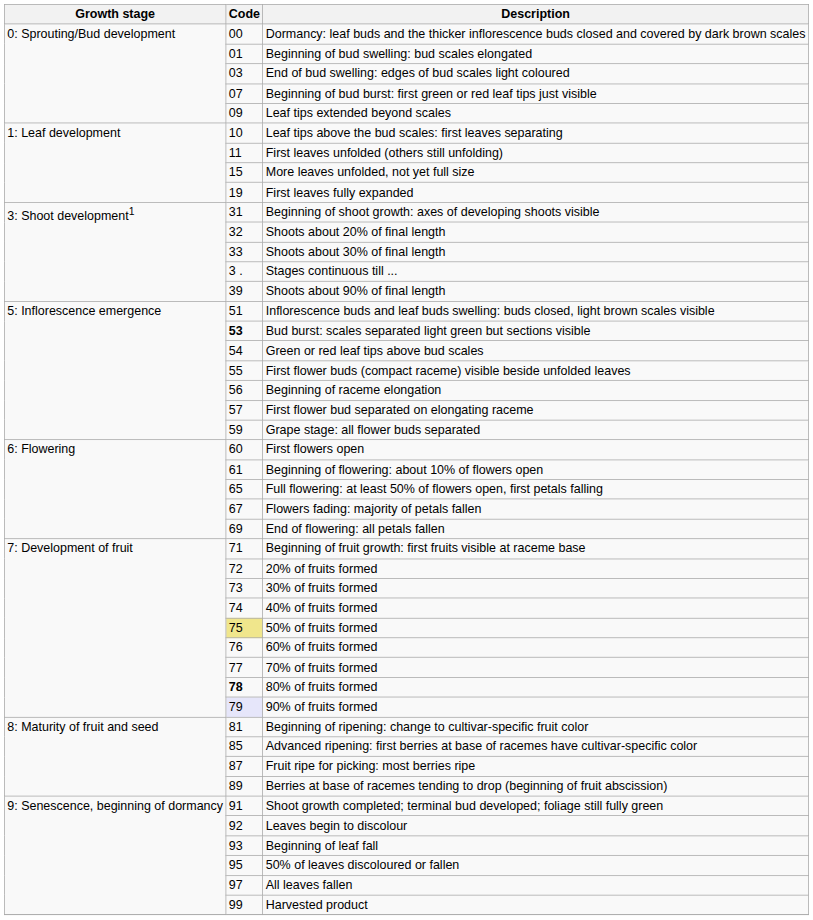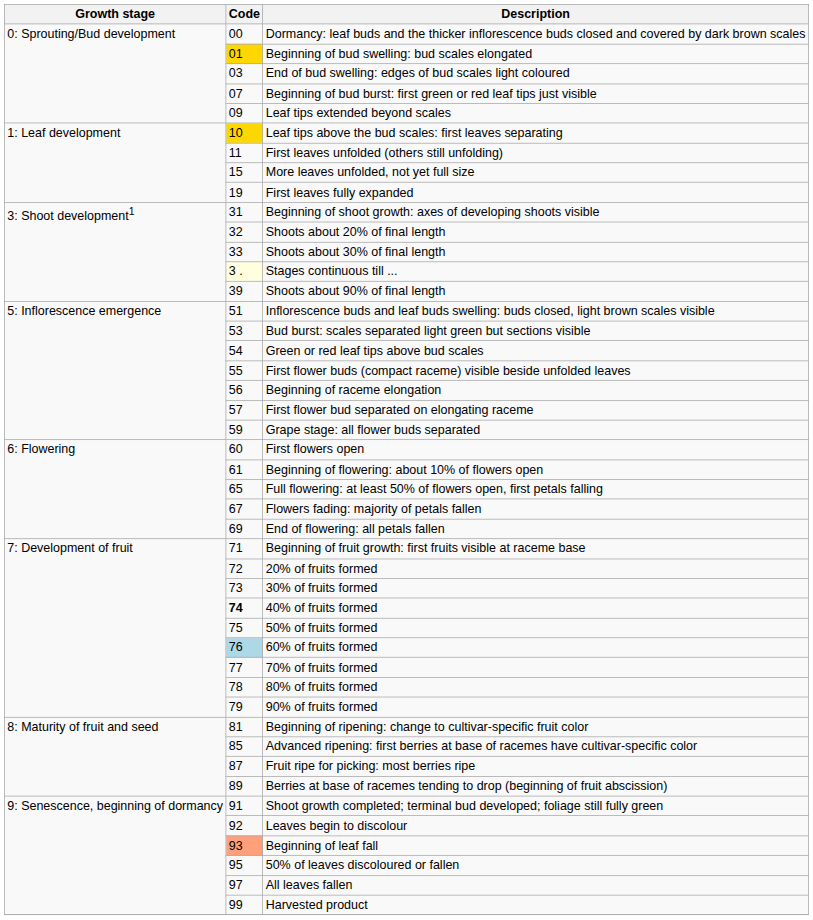(236, 53) no background -> (236, 53) gold background
(236, 133) no background -> (236, 133) gold background
(236, 271) no background -> (236, 271) lightyellow background
(236, 331) bold -> (236, 331) normal
(236, 608) normal -> (236, 608) bold
(236, 627) khaki background -> (236, 627) no background
(236, 647) no background -> (236, 647) lightblue background
(236, 687) bold -> (236, 687) normal
(236, 707) lavender background -> (236, 707) no background
(236, 845) no background -> (236, 845) lightsalmon background
